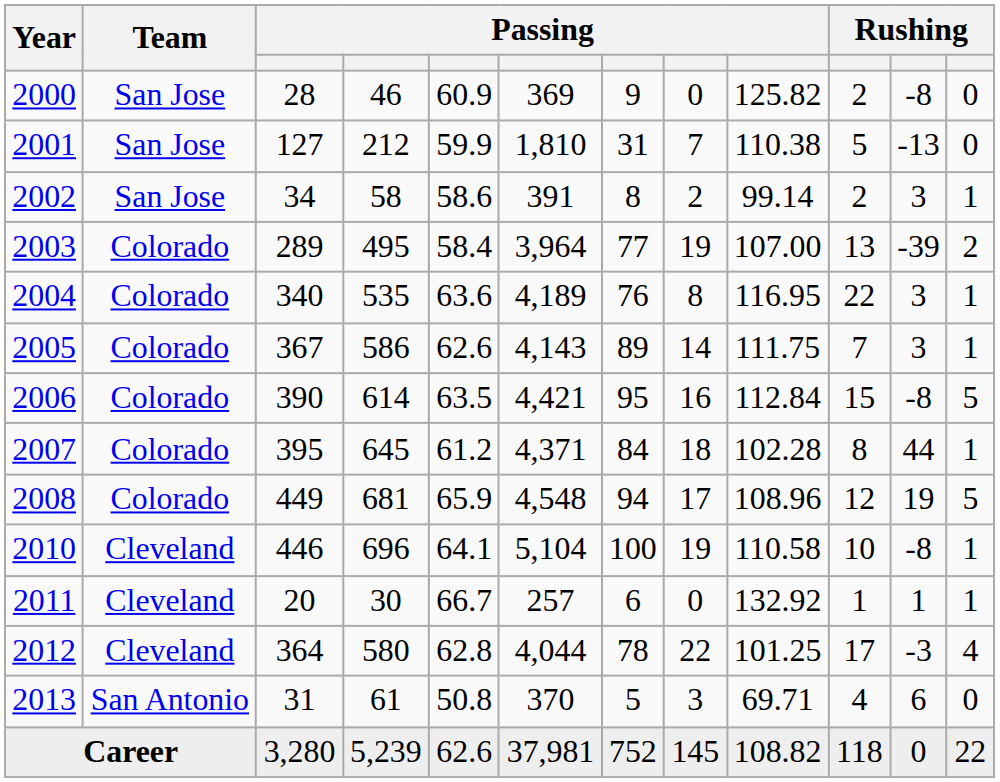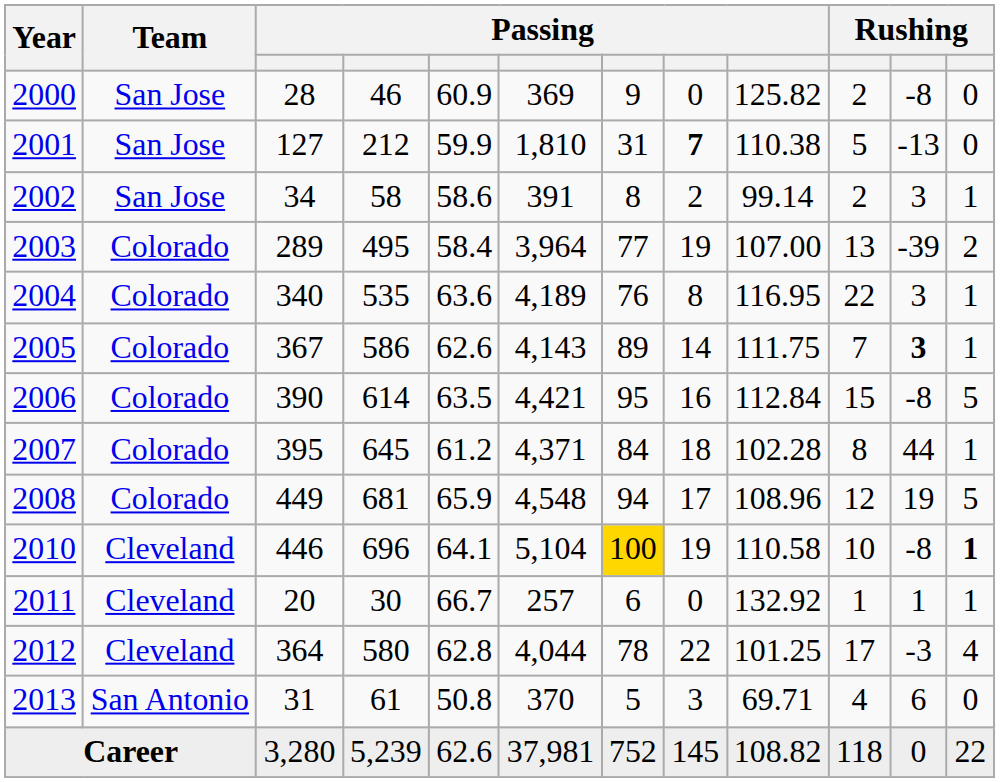(695, 145) normal -> (695, 145) bold
(919, 347) normal -> (919, 347) bold
(633, 549) no background -> (633, 549) gold background
(970, 549) normal -> (970, 549) bold
